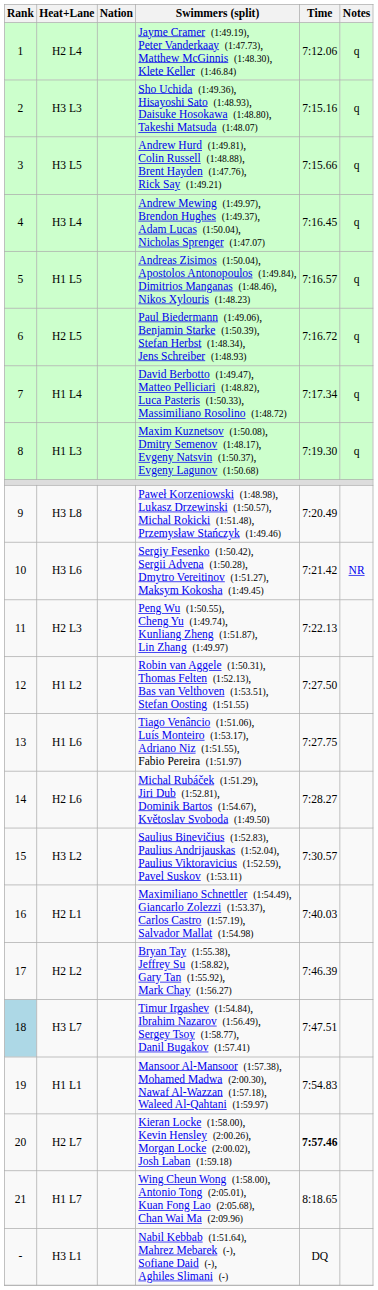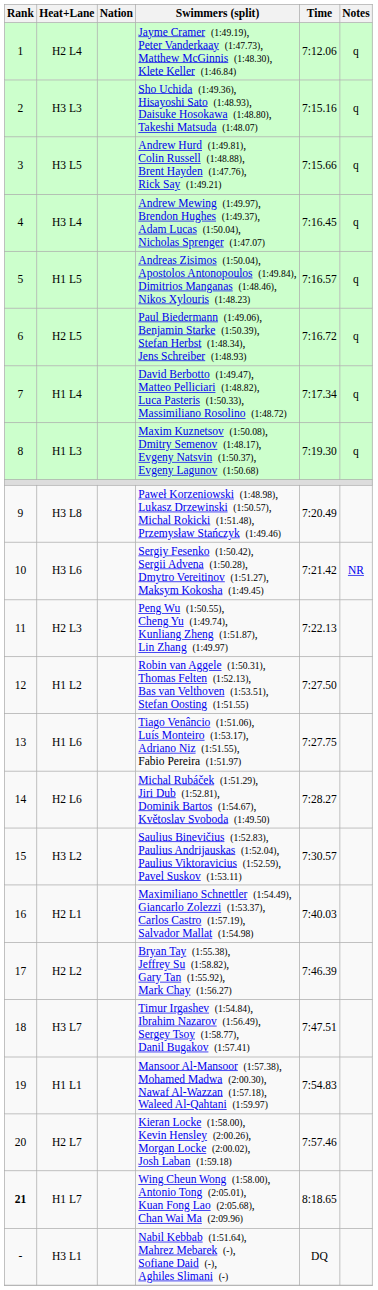(20, 1028) lightblue background -> (20, 1028) no background
(320, 1142) bold -> (319, 1142) normal
(20, 1199) normal -> (20, 1199) bold
